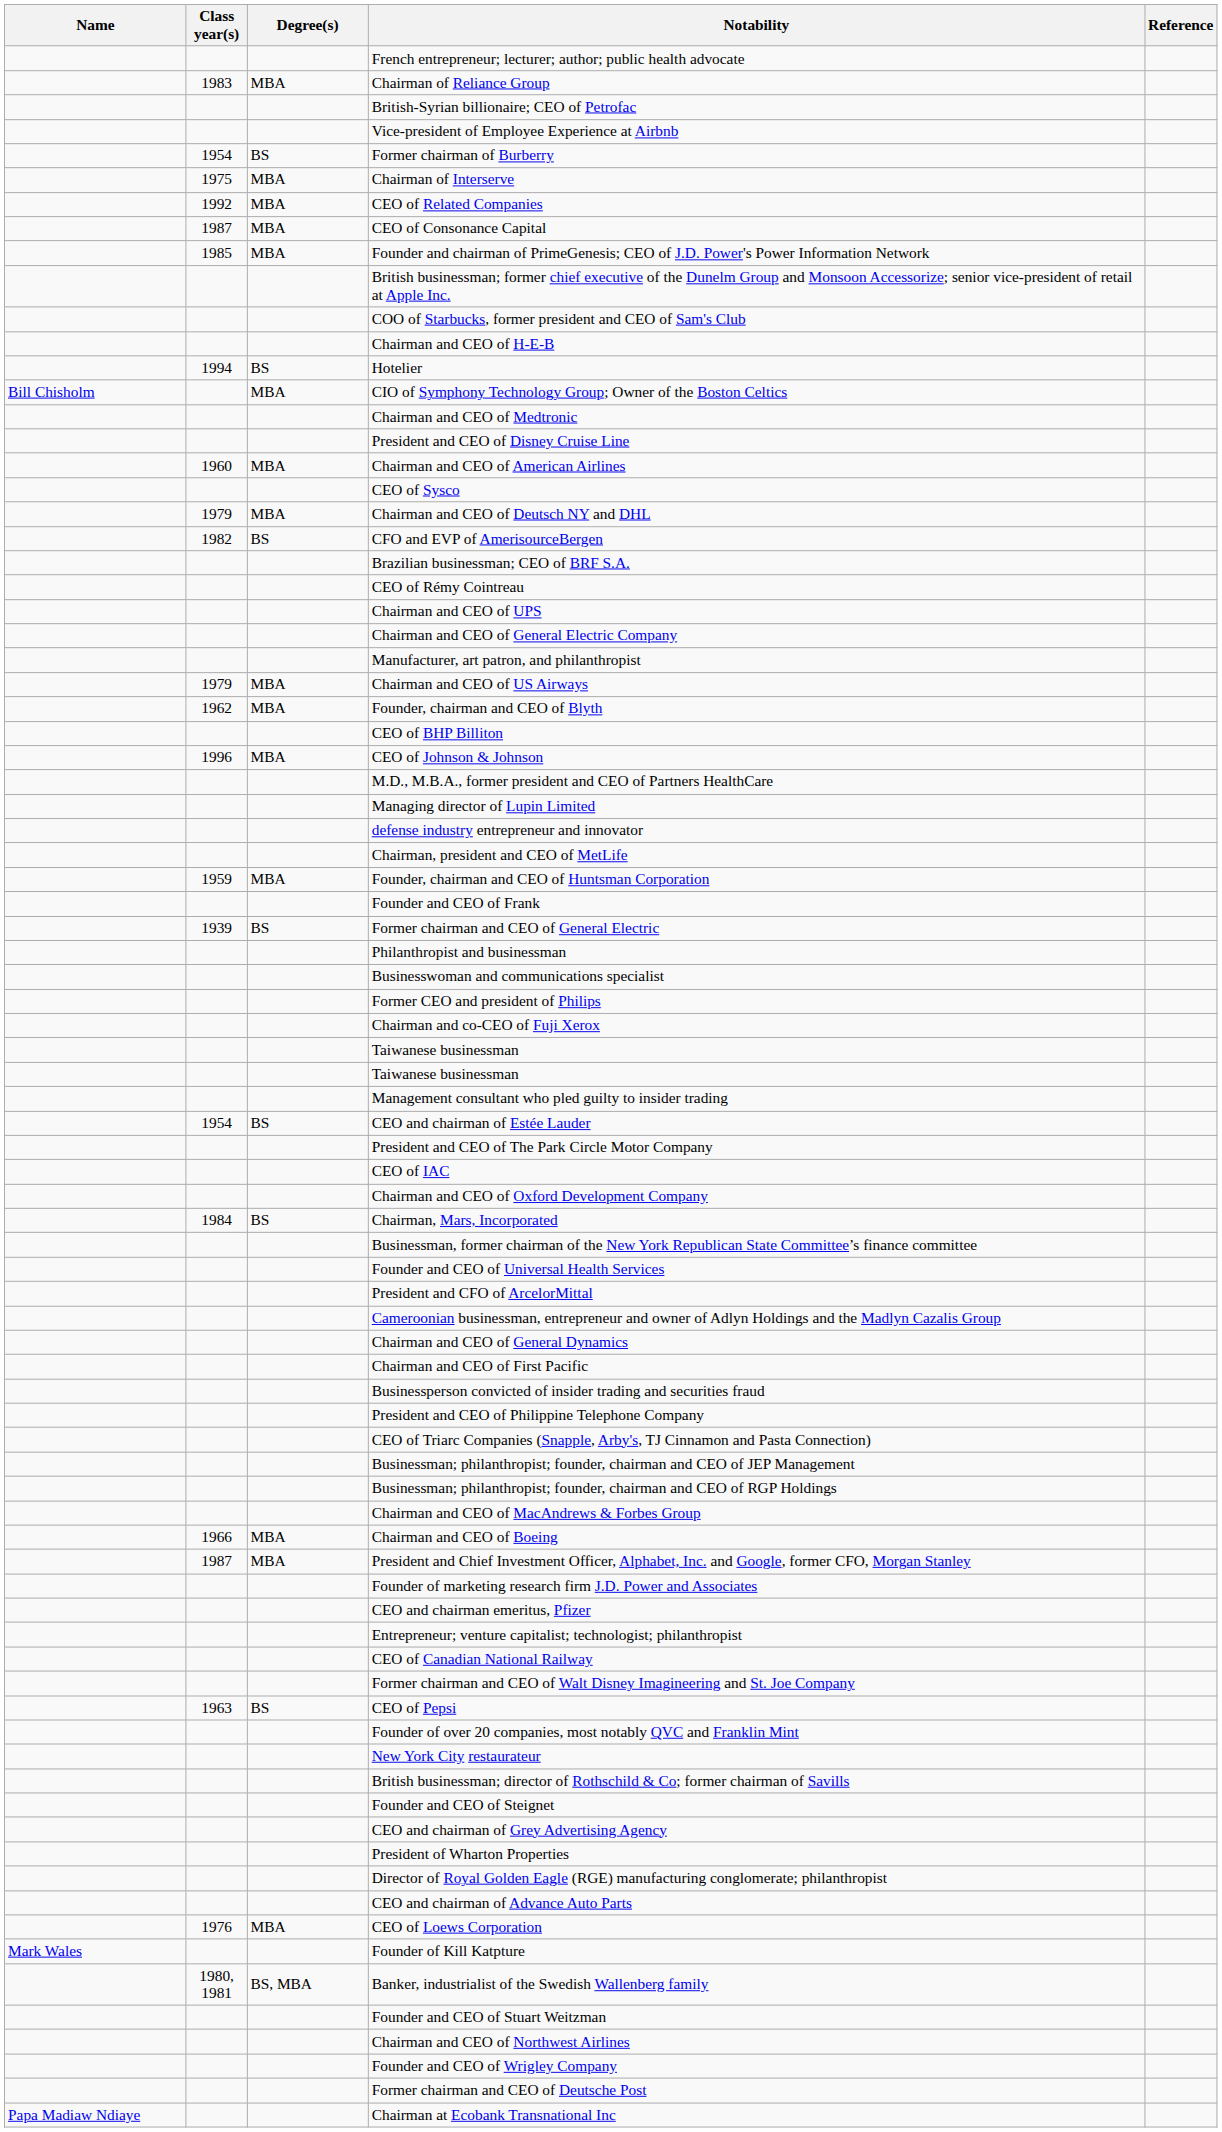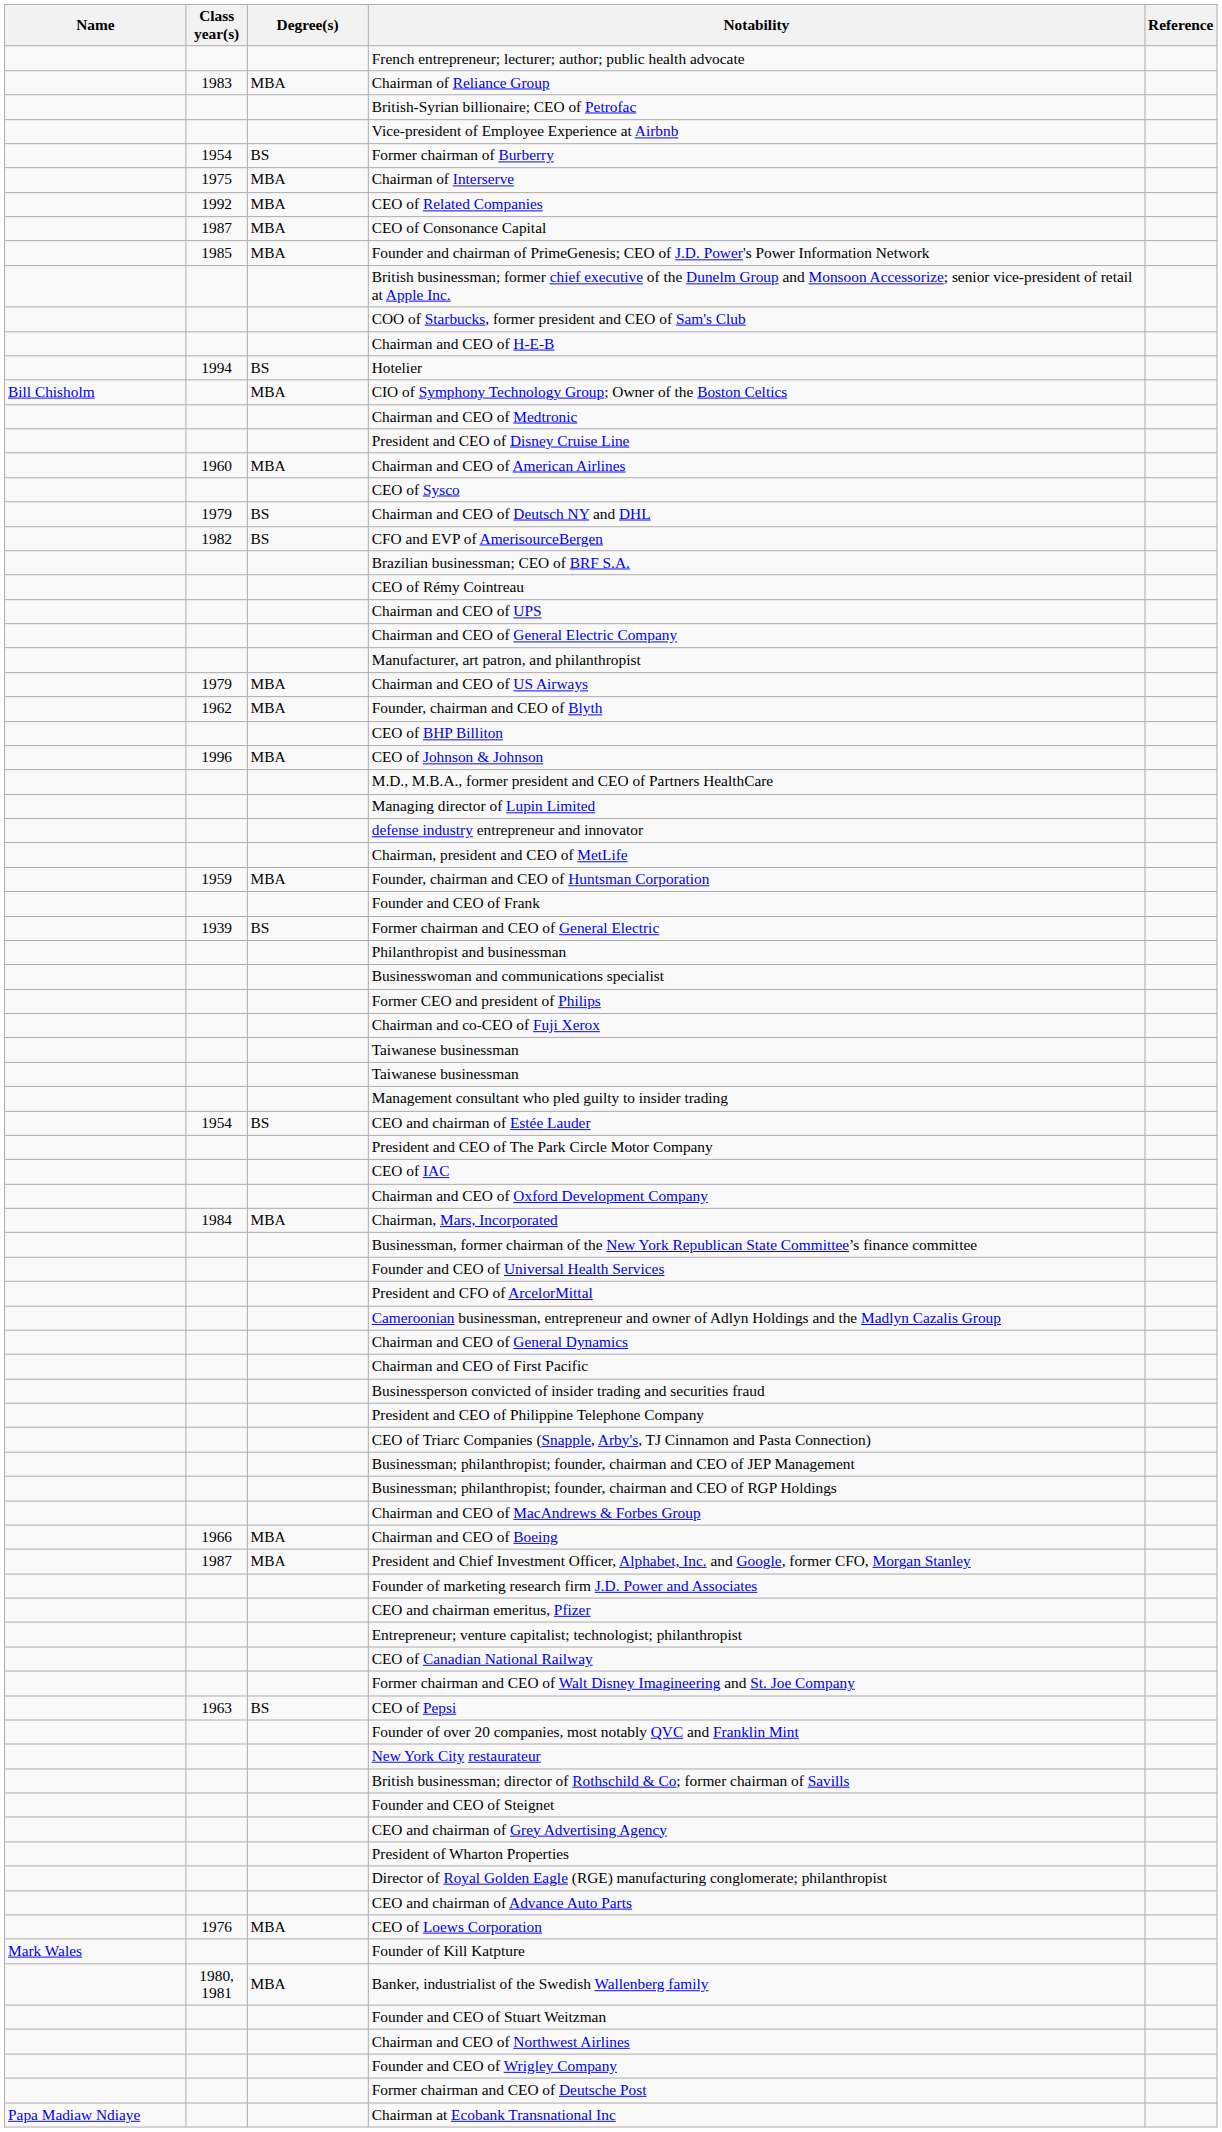(268, 514) MBA -> (260, 514) BS
(260, 1220) BS -> (268, 1220) MBA
(281, 1984) BS, MBA -> (268, 1984) MBA
